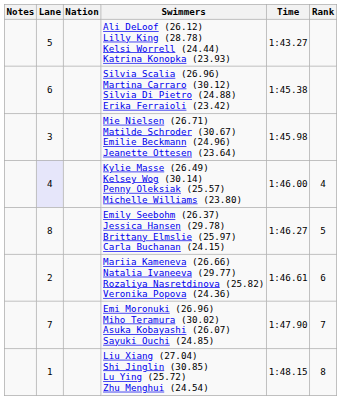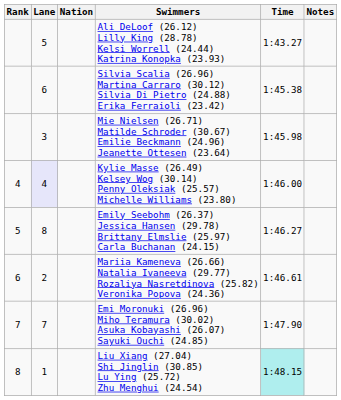columns swapped: (323, 12) <-> (20, 12)
(288, 372) no background -> (283, 372) paleturquoise background
